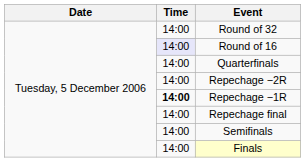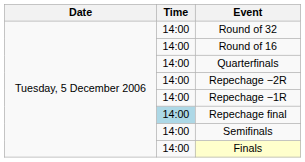(176, 47) lavender background -> (176, 47) no background
(176, 98) bold -> (176, 98) normal
(176, 115) no background -> (176, 115) lightblue background
